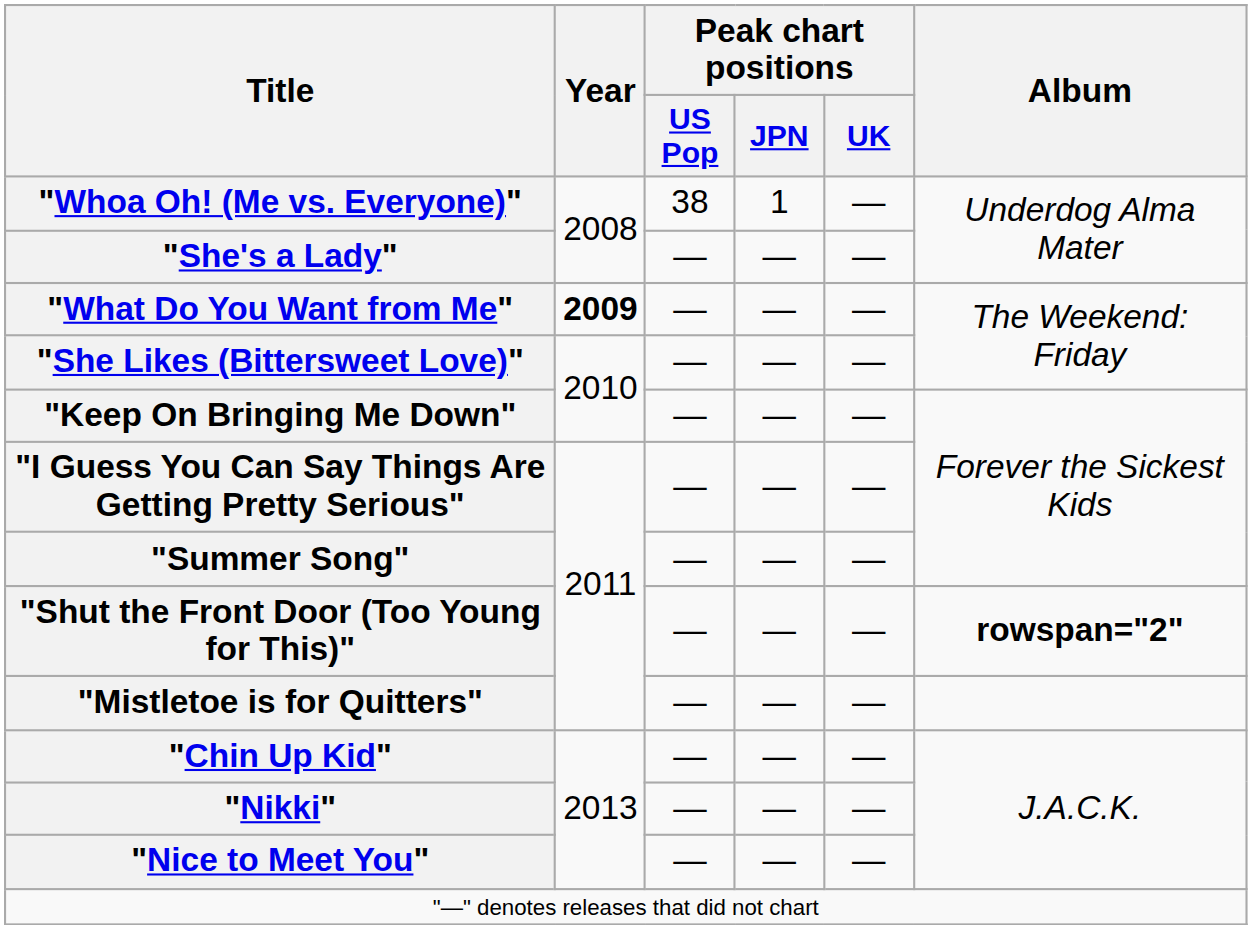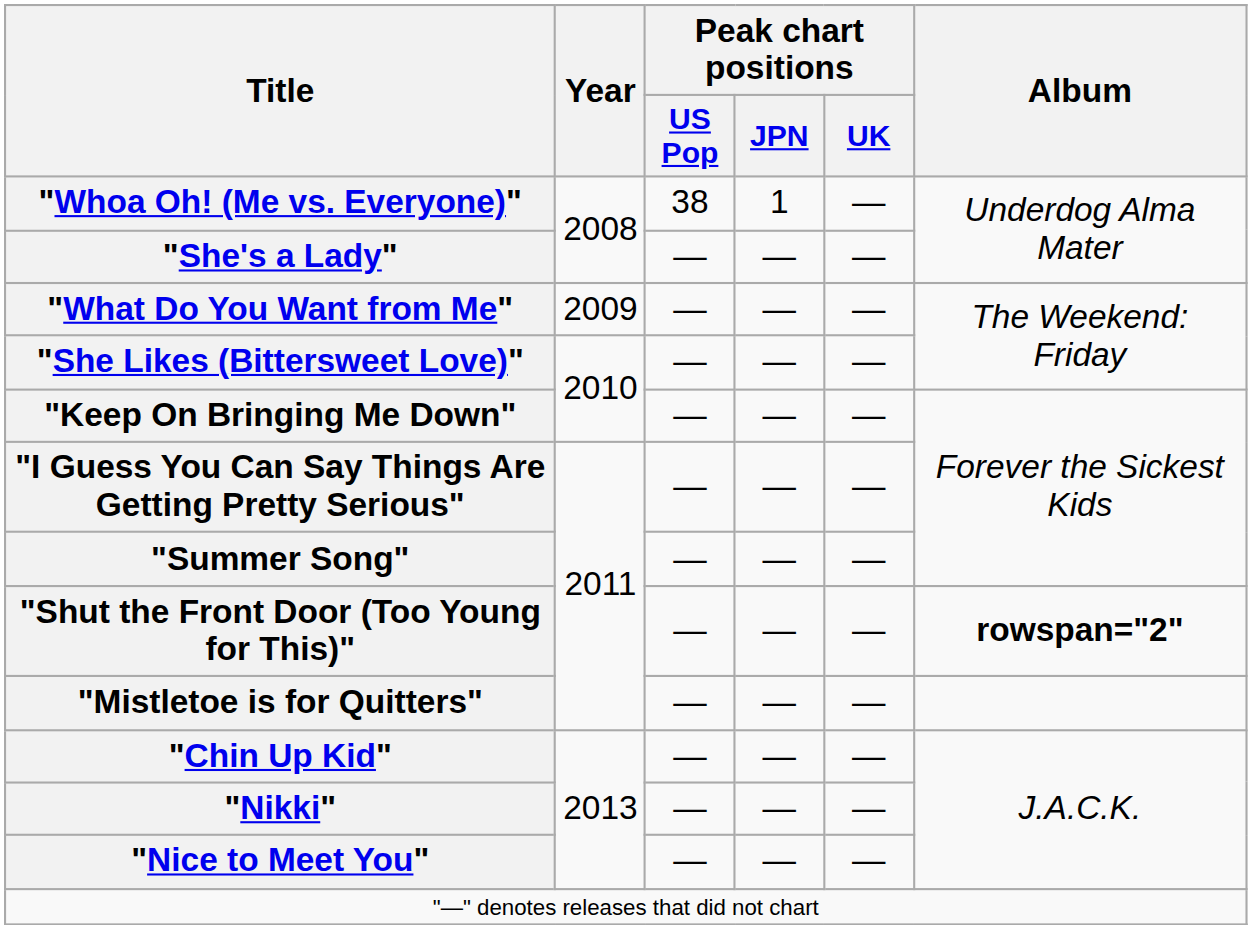(600, 308) bold -> (600, 308) normal
